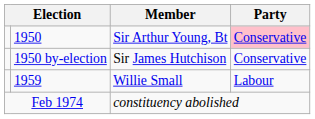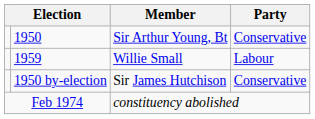(270, 37) pink background -> (270, 37) no background
rows swapped: (60, 59) <-> (28, 80)
